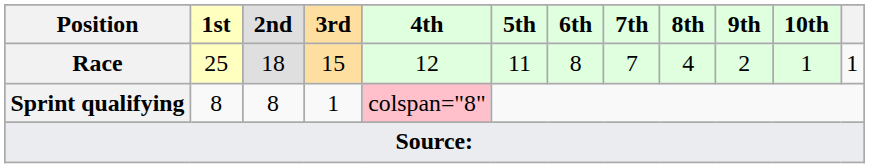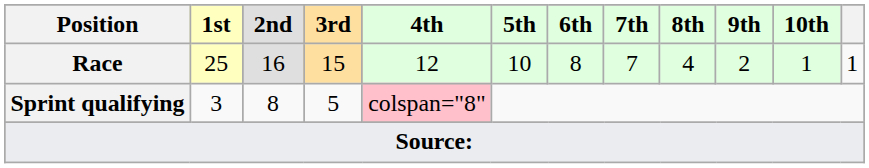(273, 62) 18 -> (273, 62) 16
(519, 62) 11 -> (519, 62) 10
(216, 102) 8 -> (216, 102) 3
(333, 102) 1 -> (333, 102) 5
